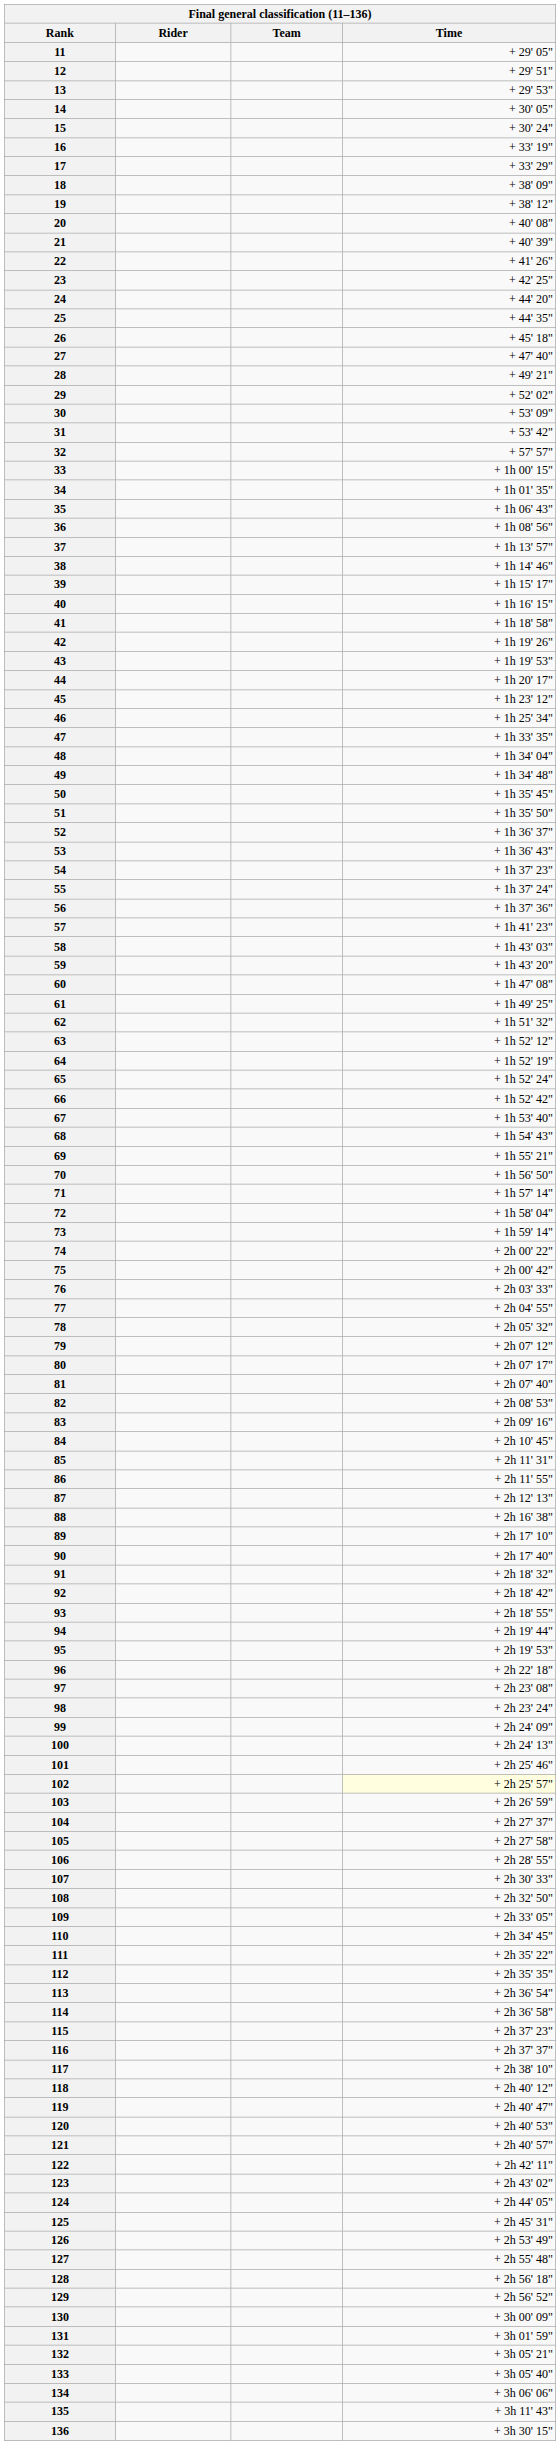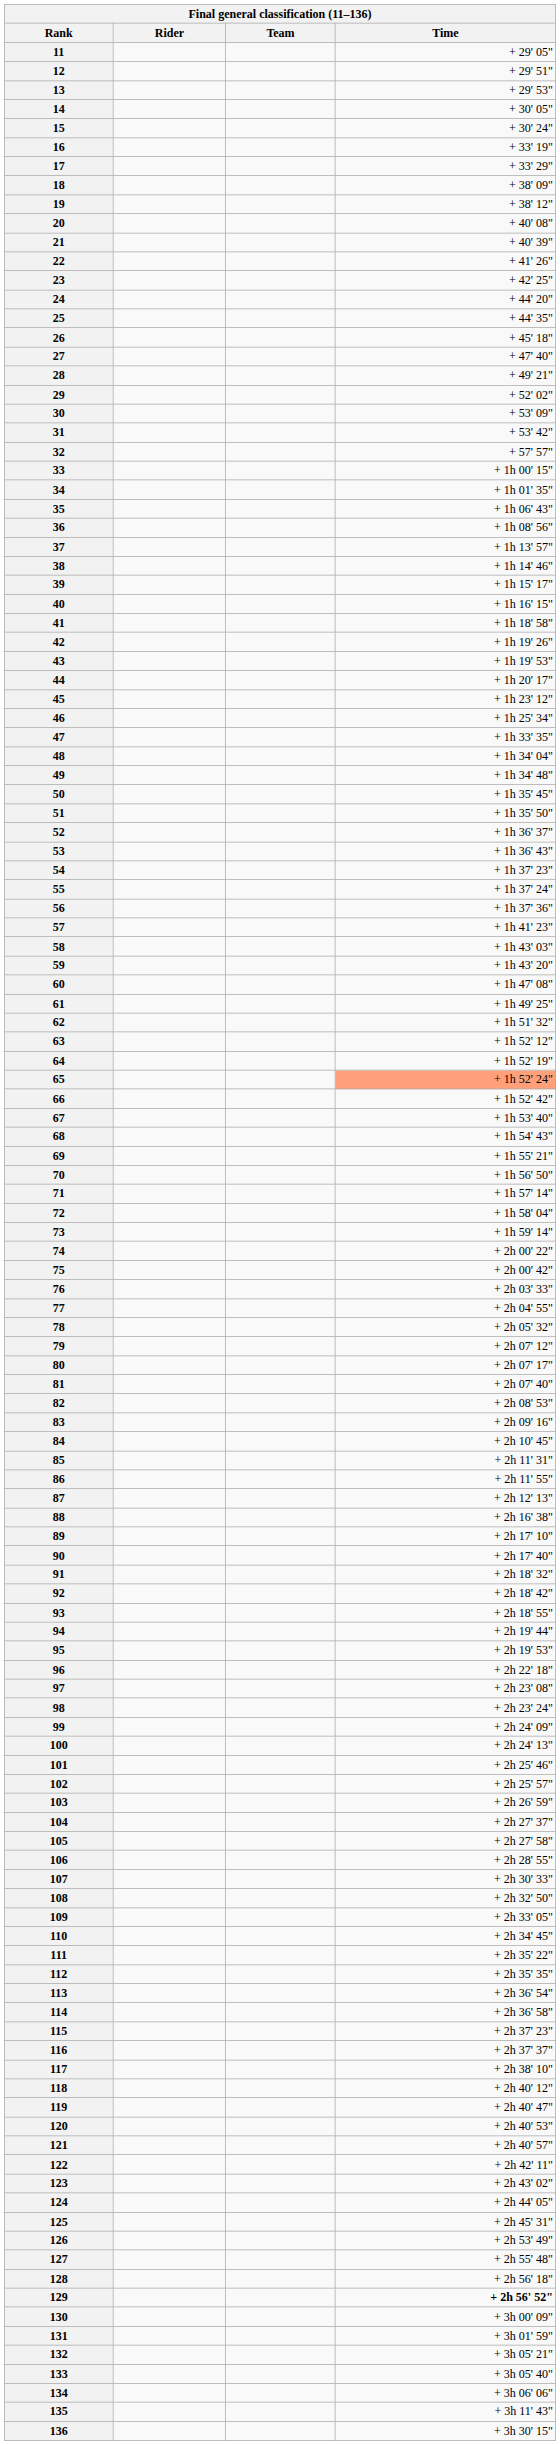(523, 1079) no background -> (523, 1079) lightsalmon background
(523, 1783) lightyellow background -> (523, 1783) no background
(523, 2297) normal -> (522, 2297) bold
